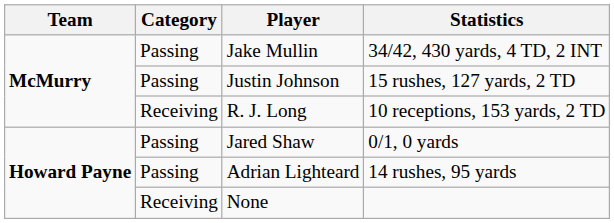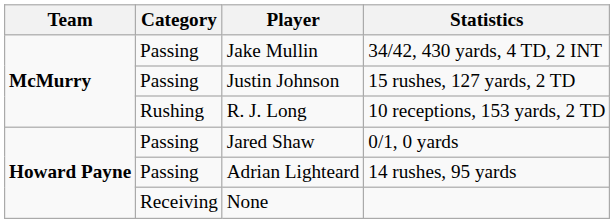(179, 111) Receiving -> (172, 111) Rushing
